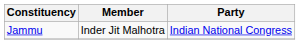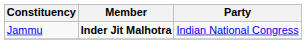(123, 30) normal -> (126, 30) bold
